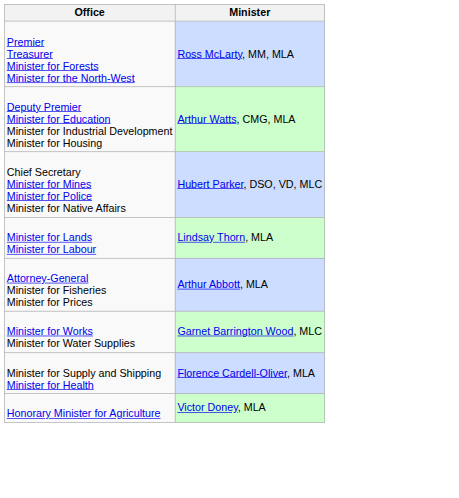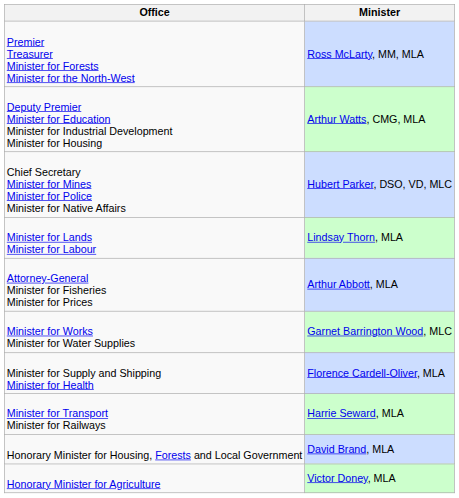+ row: (57, 420)
+ row: (155, 455)
